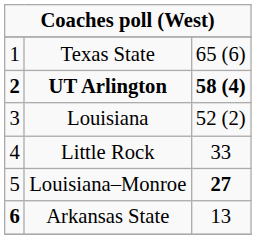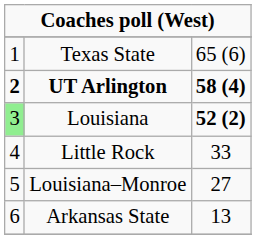(15, 119) no background -> (15, 119) lightgreen background
(221, 119) normal -> (221, 119) bold
(221, 184) bold -> (221, 184) normal
(15, 217) bold -> (15, 217) normal
